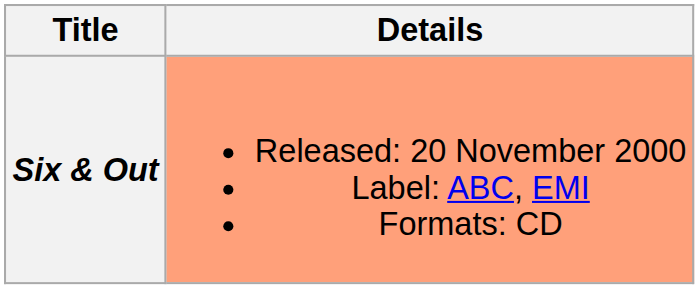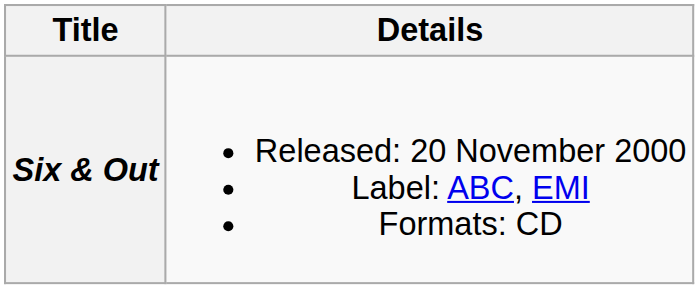(430, 188) lightsalmon background -> (430, 188) no background
